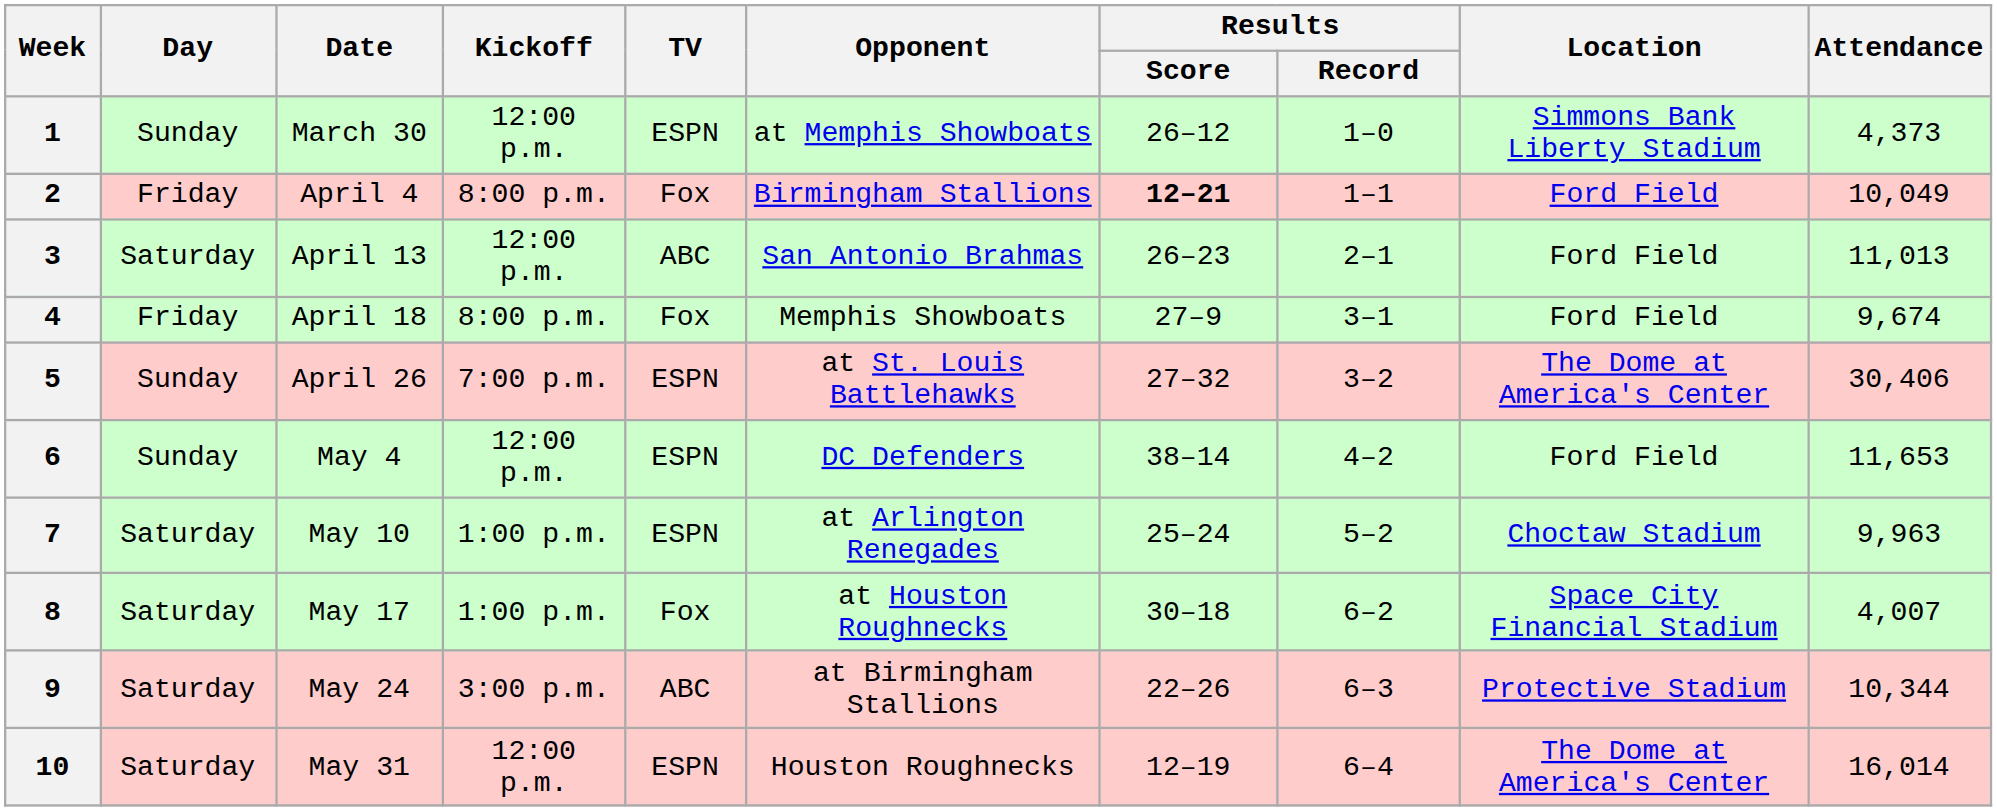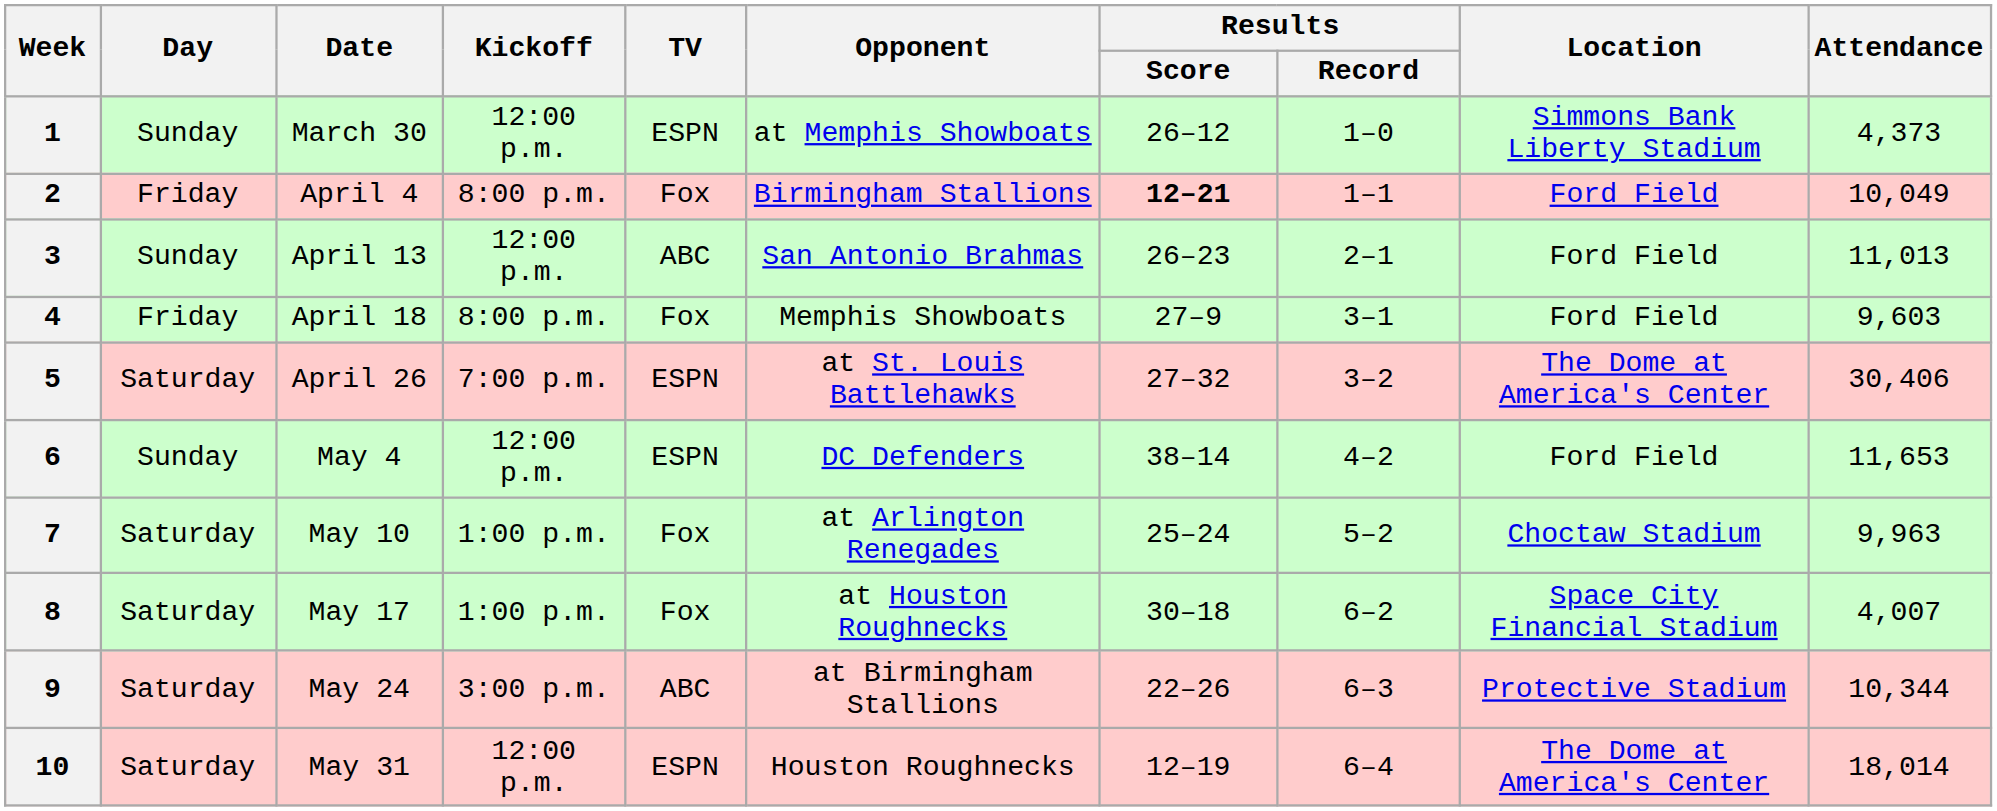(188, 258) Saturday -> (188, 258) Sunday
(1899, 319) 9,674 -> (1899, 319) 9,603
(188, 381) Sunday -> (188, 381) Saturday
(685, 536) ESPN -> (685, 536) Fox
(1899, 768) 16,014 -> (1899, 768) 18,014
